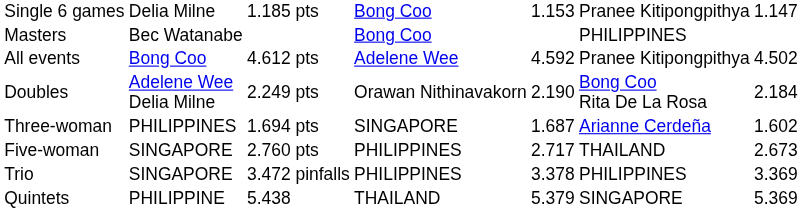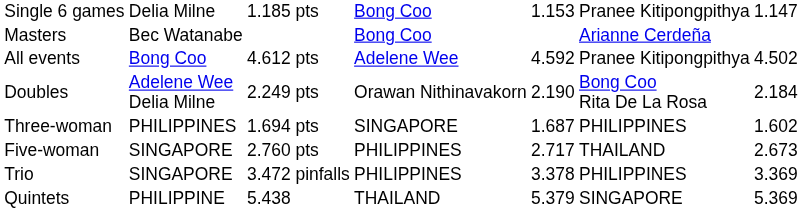(633, 35) PHILIPPINES -> (645, 35) Arianne Cerdeña
(645, 126) Arianne Cerdeña -> (633, 126) PHILIPPINES
